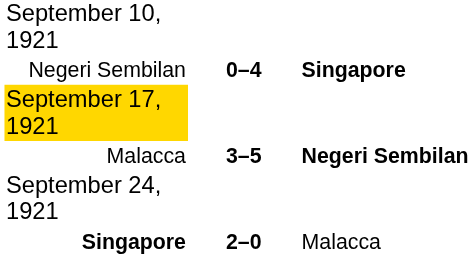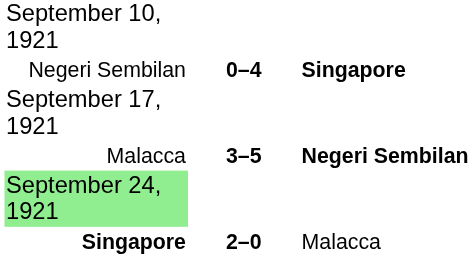(84, 112) gold background -> (84, 112) no background
(84, 198) no background -> (84, 198) lightgreen background
